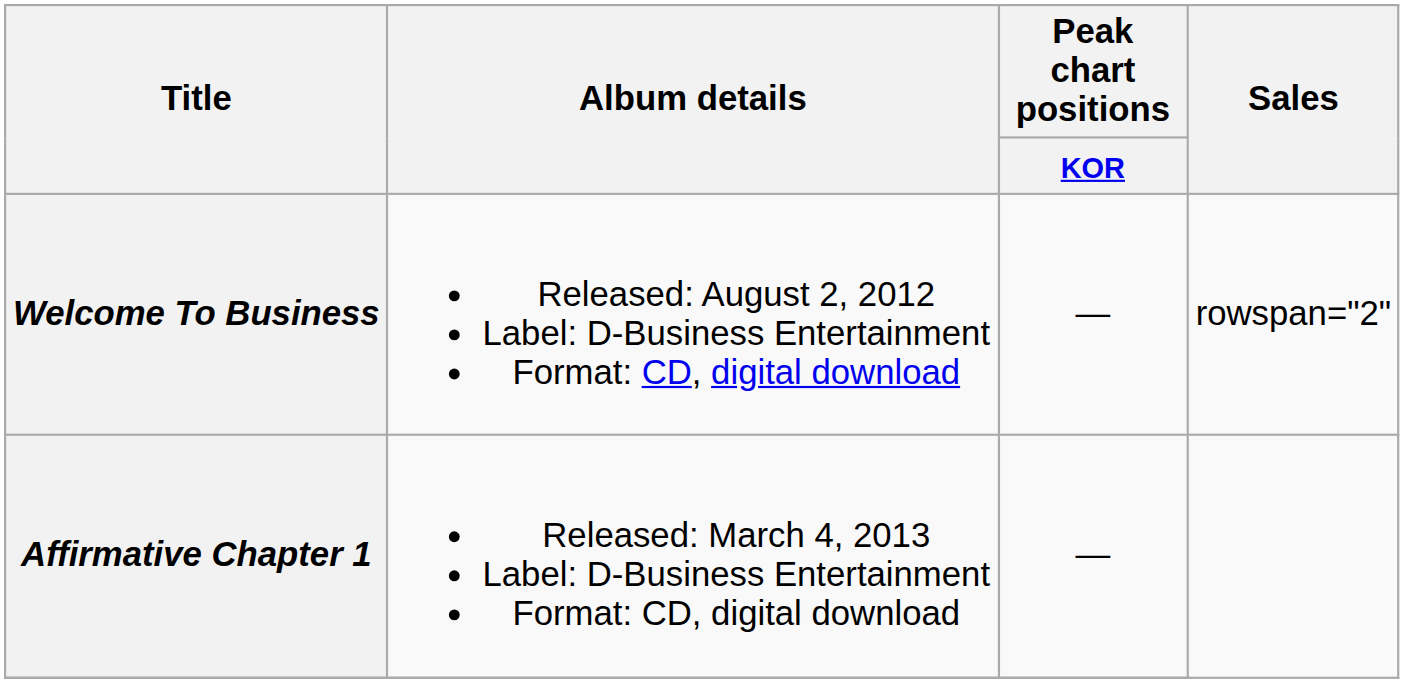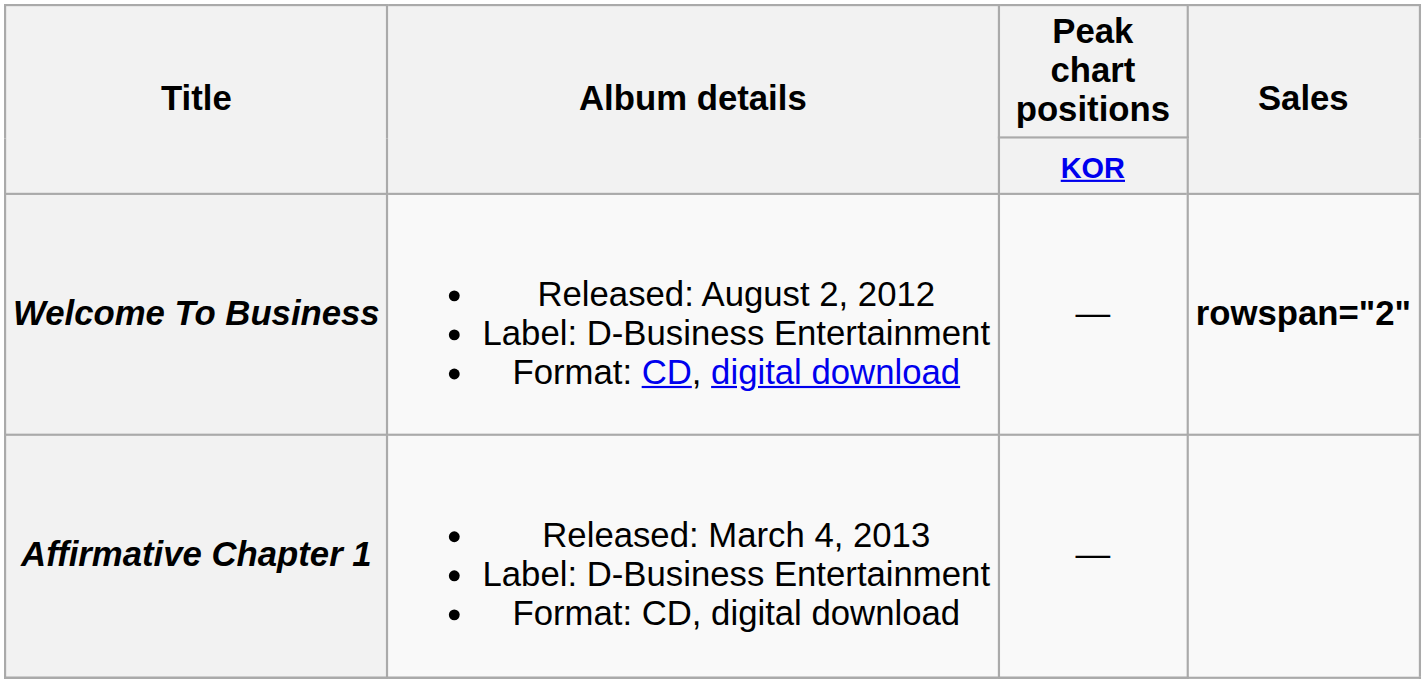(1293, 313) normal -> (1303, 313) bold
